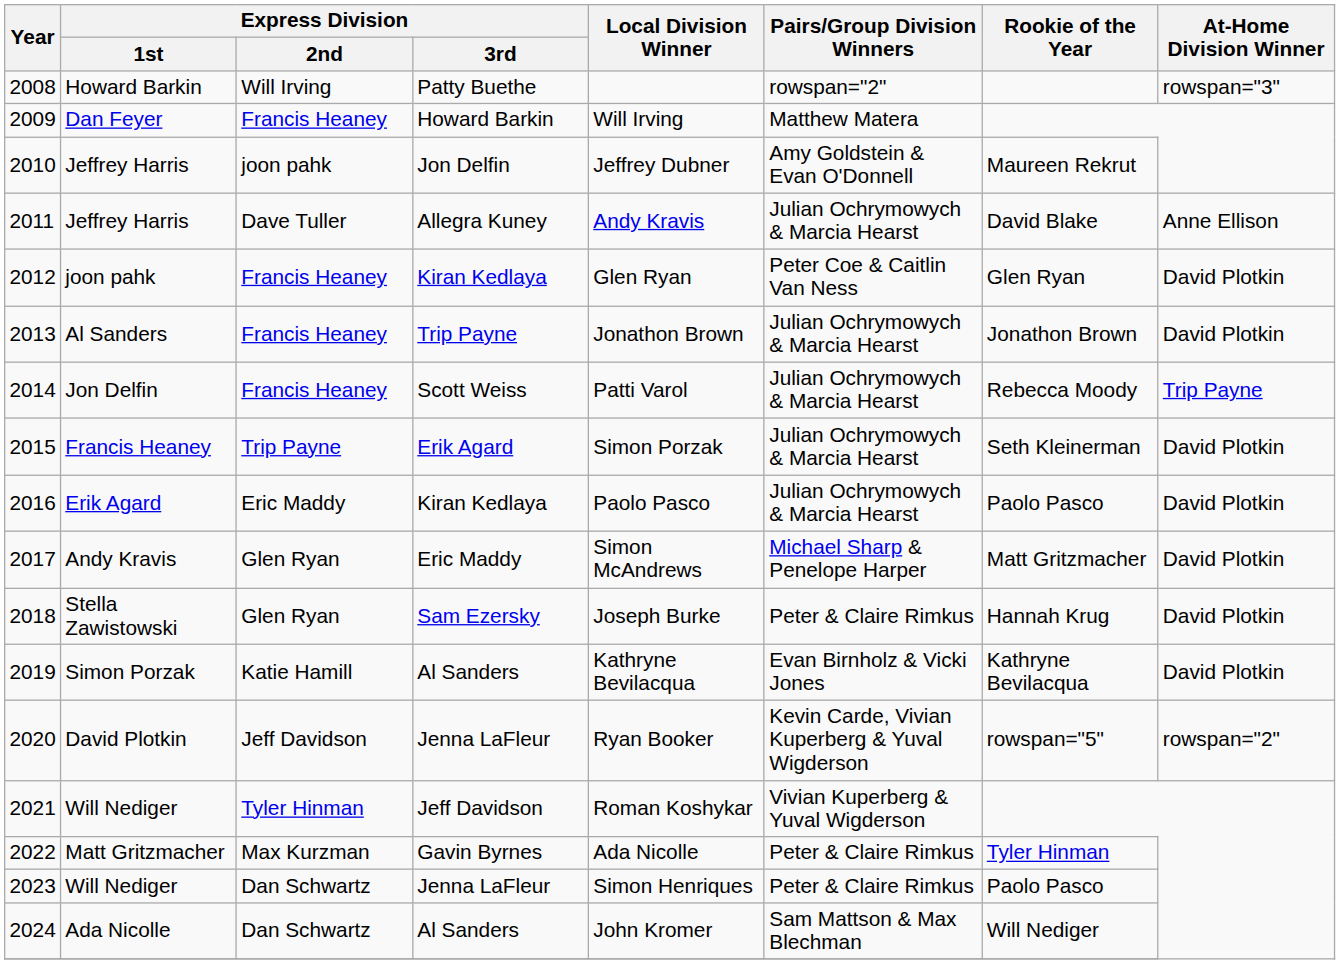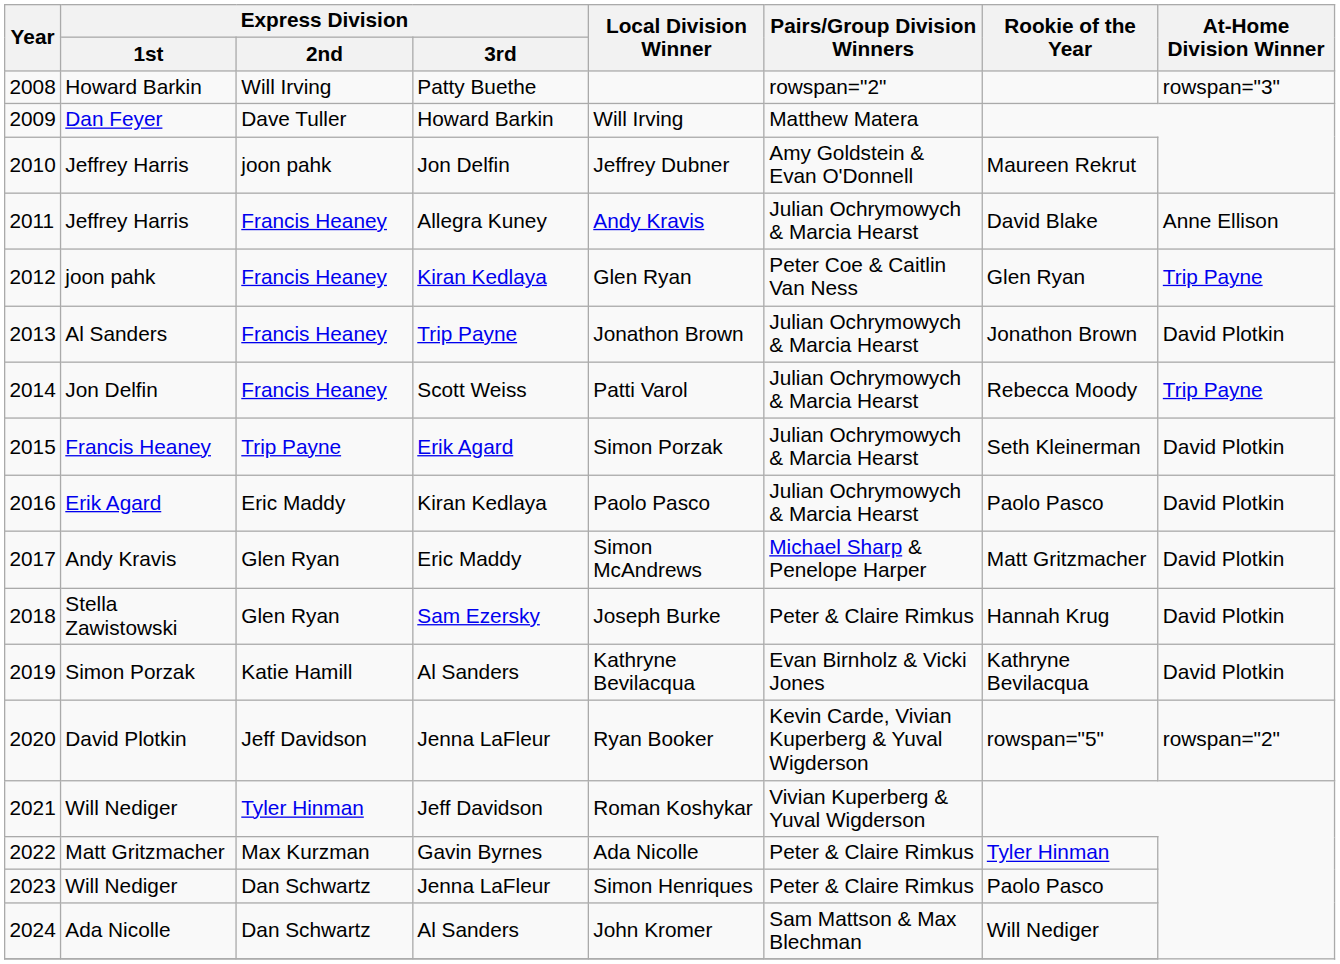(314, 119) Francis Heaney -> (294, 119) Dave Tuller
(294, 221) Dave Tuller -> (314, 221) Francis Heaney
(1224, 277) David Plotkin -> (1213, 277) Trip Payne
